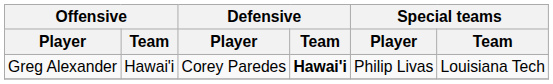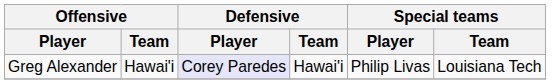(234, 66) no background -> (234, 66) lavender background
(320, 66) bold -> (318, 66) normal
